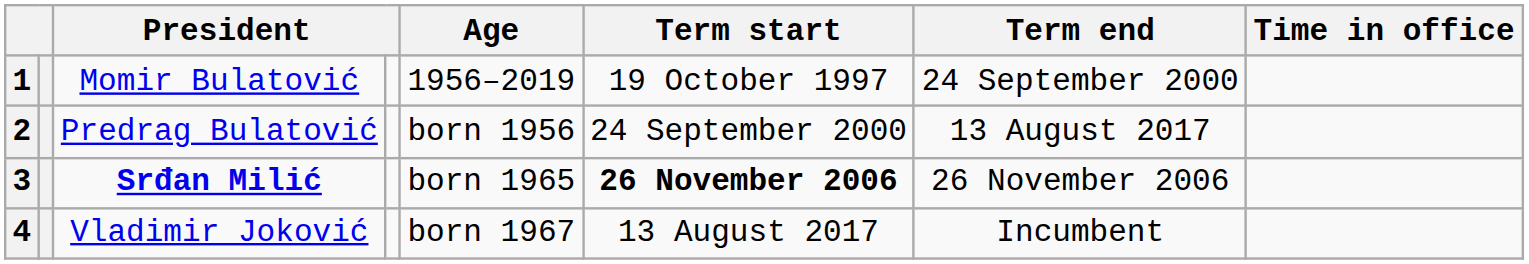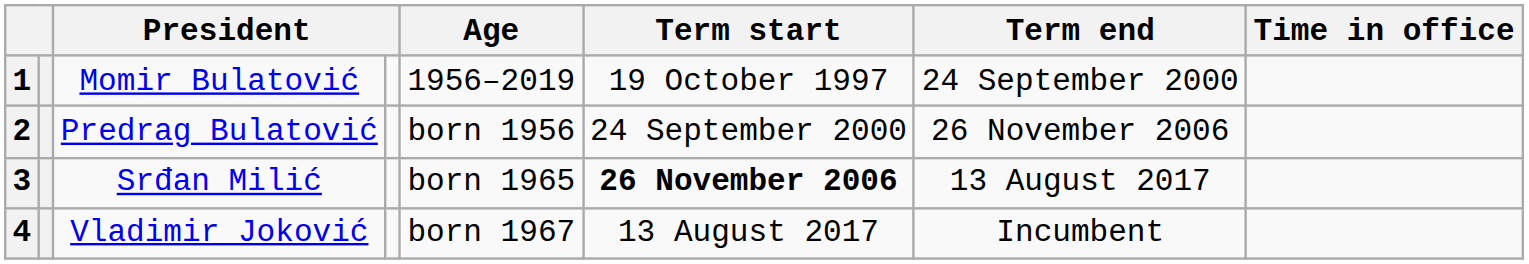(1080, 132) 13 August 2017 -> (1080, 132) 26 November 2006
(219, 182) bold -> (219, 182) normal
(1080, 182) 26 November 2006 -> (1080, 182) 13 August 2017
